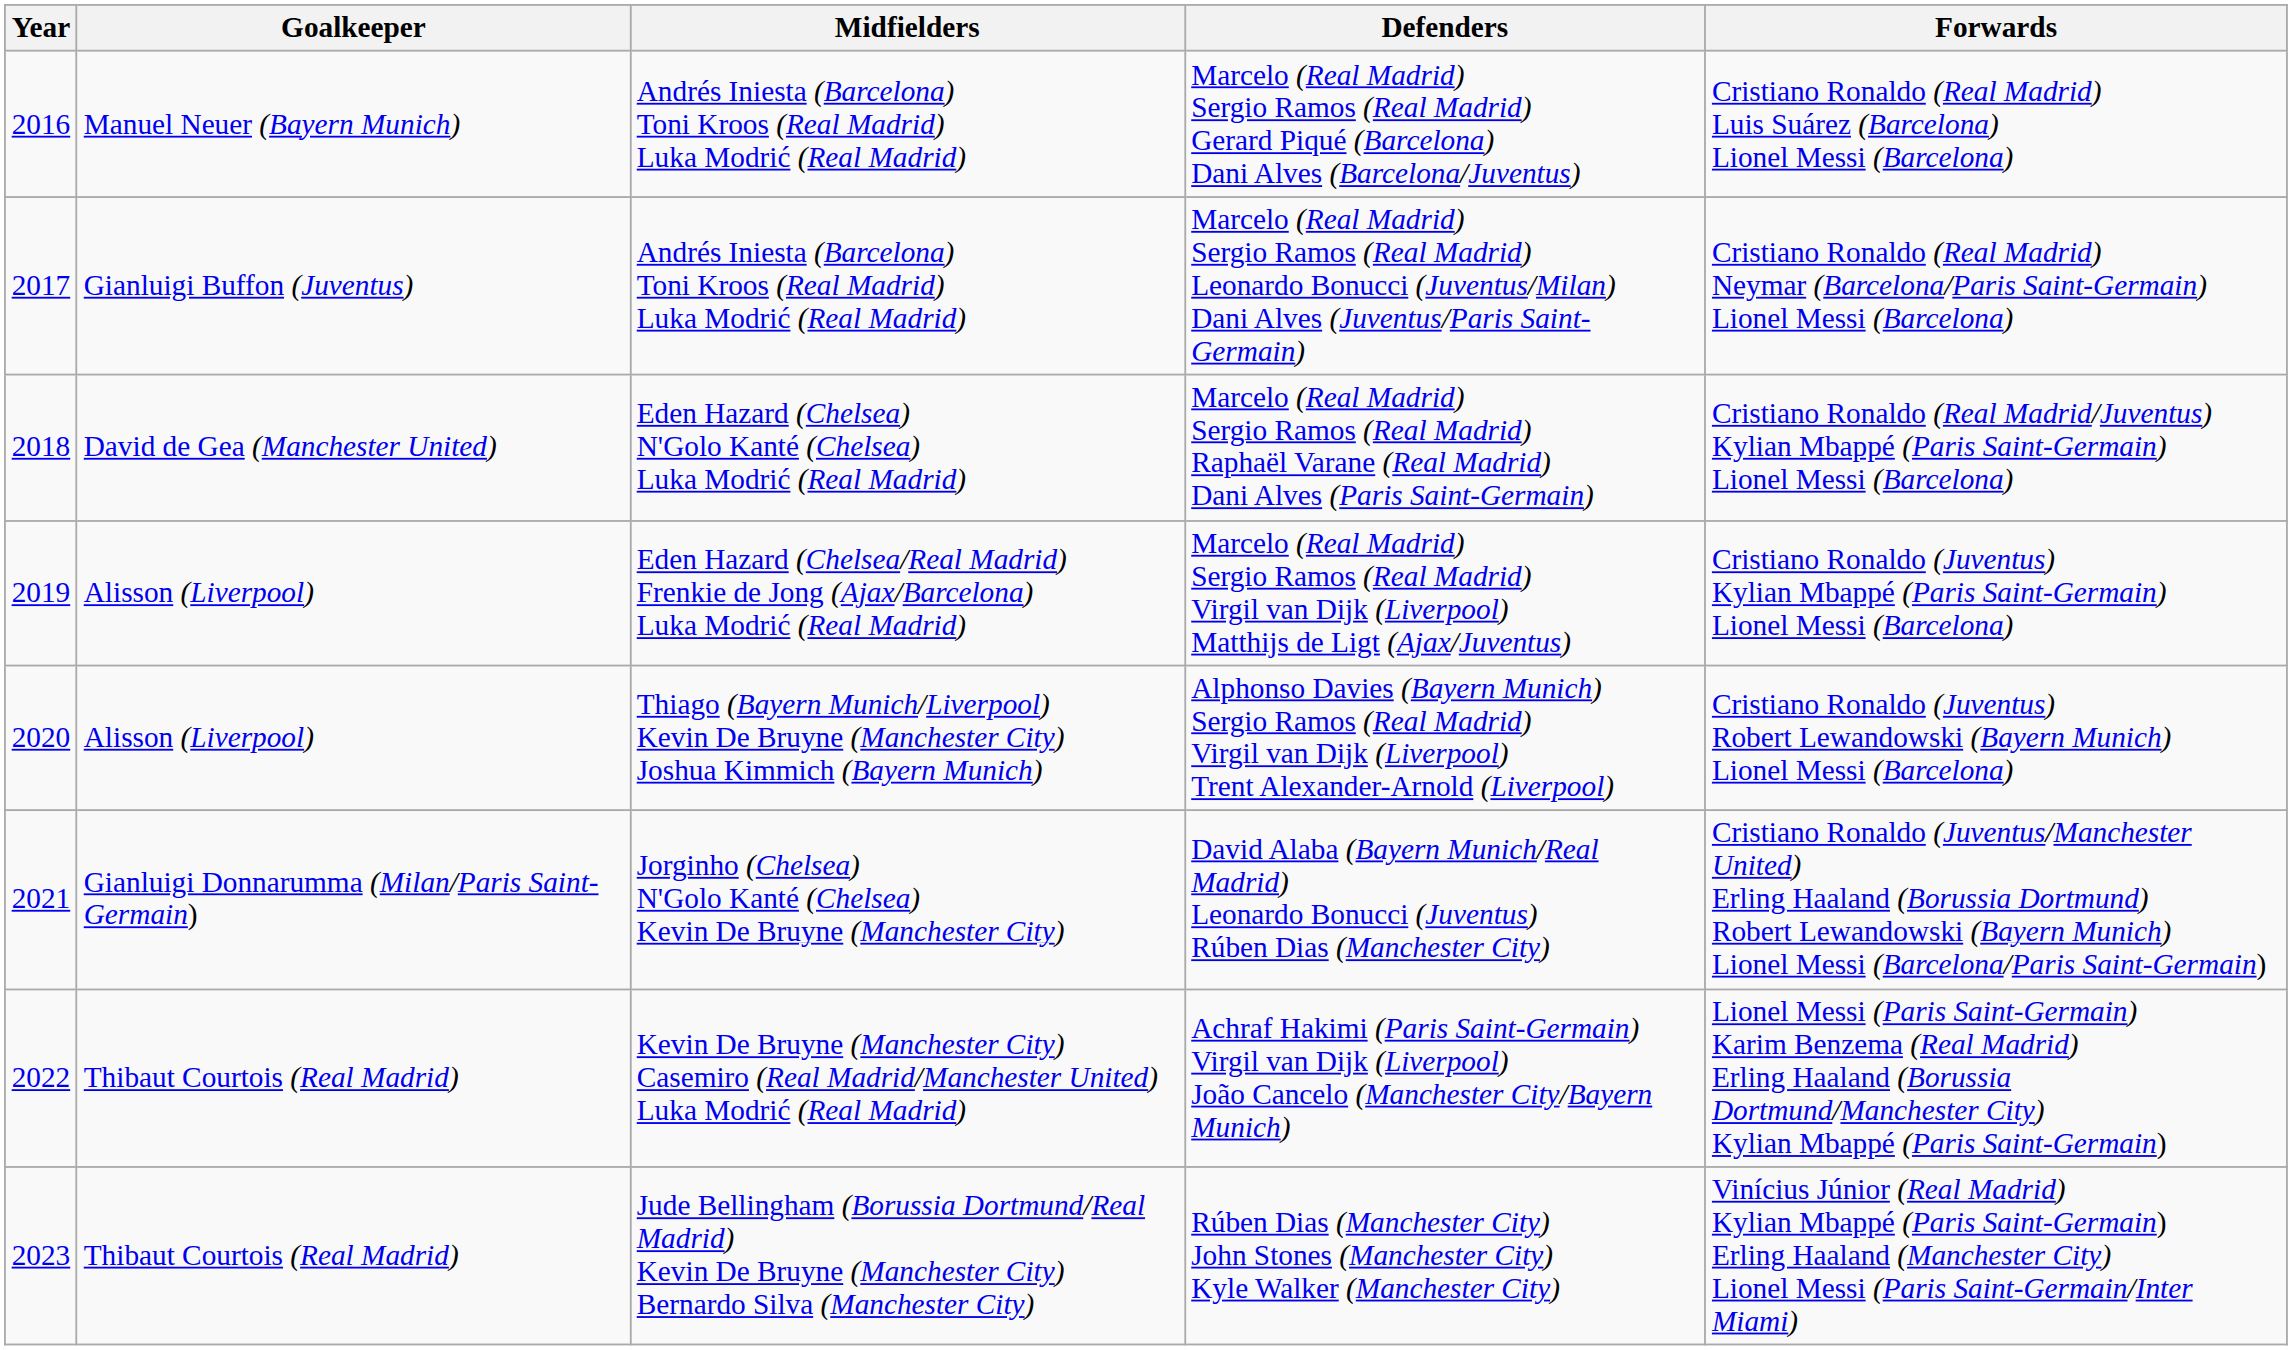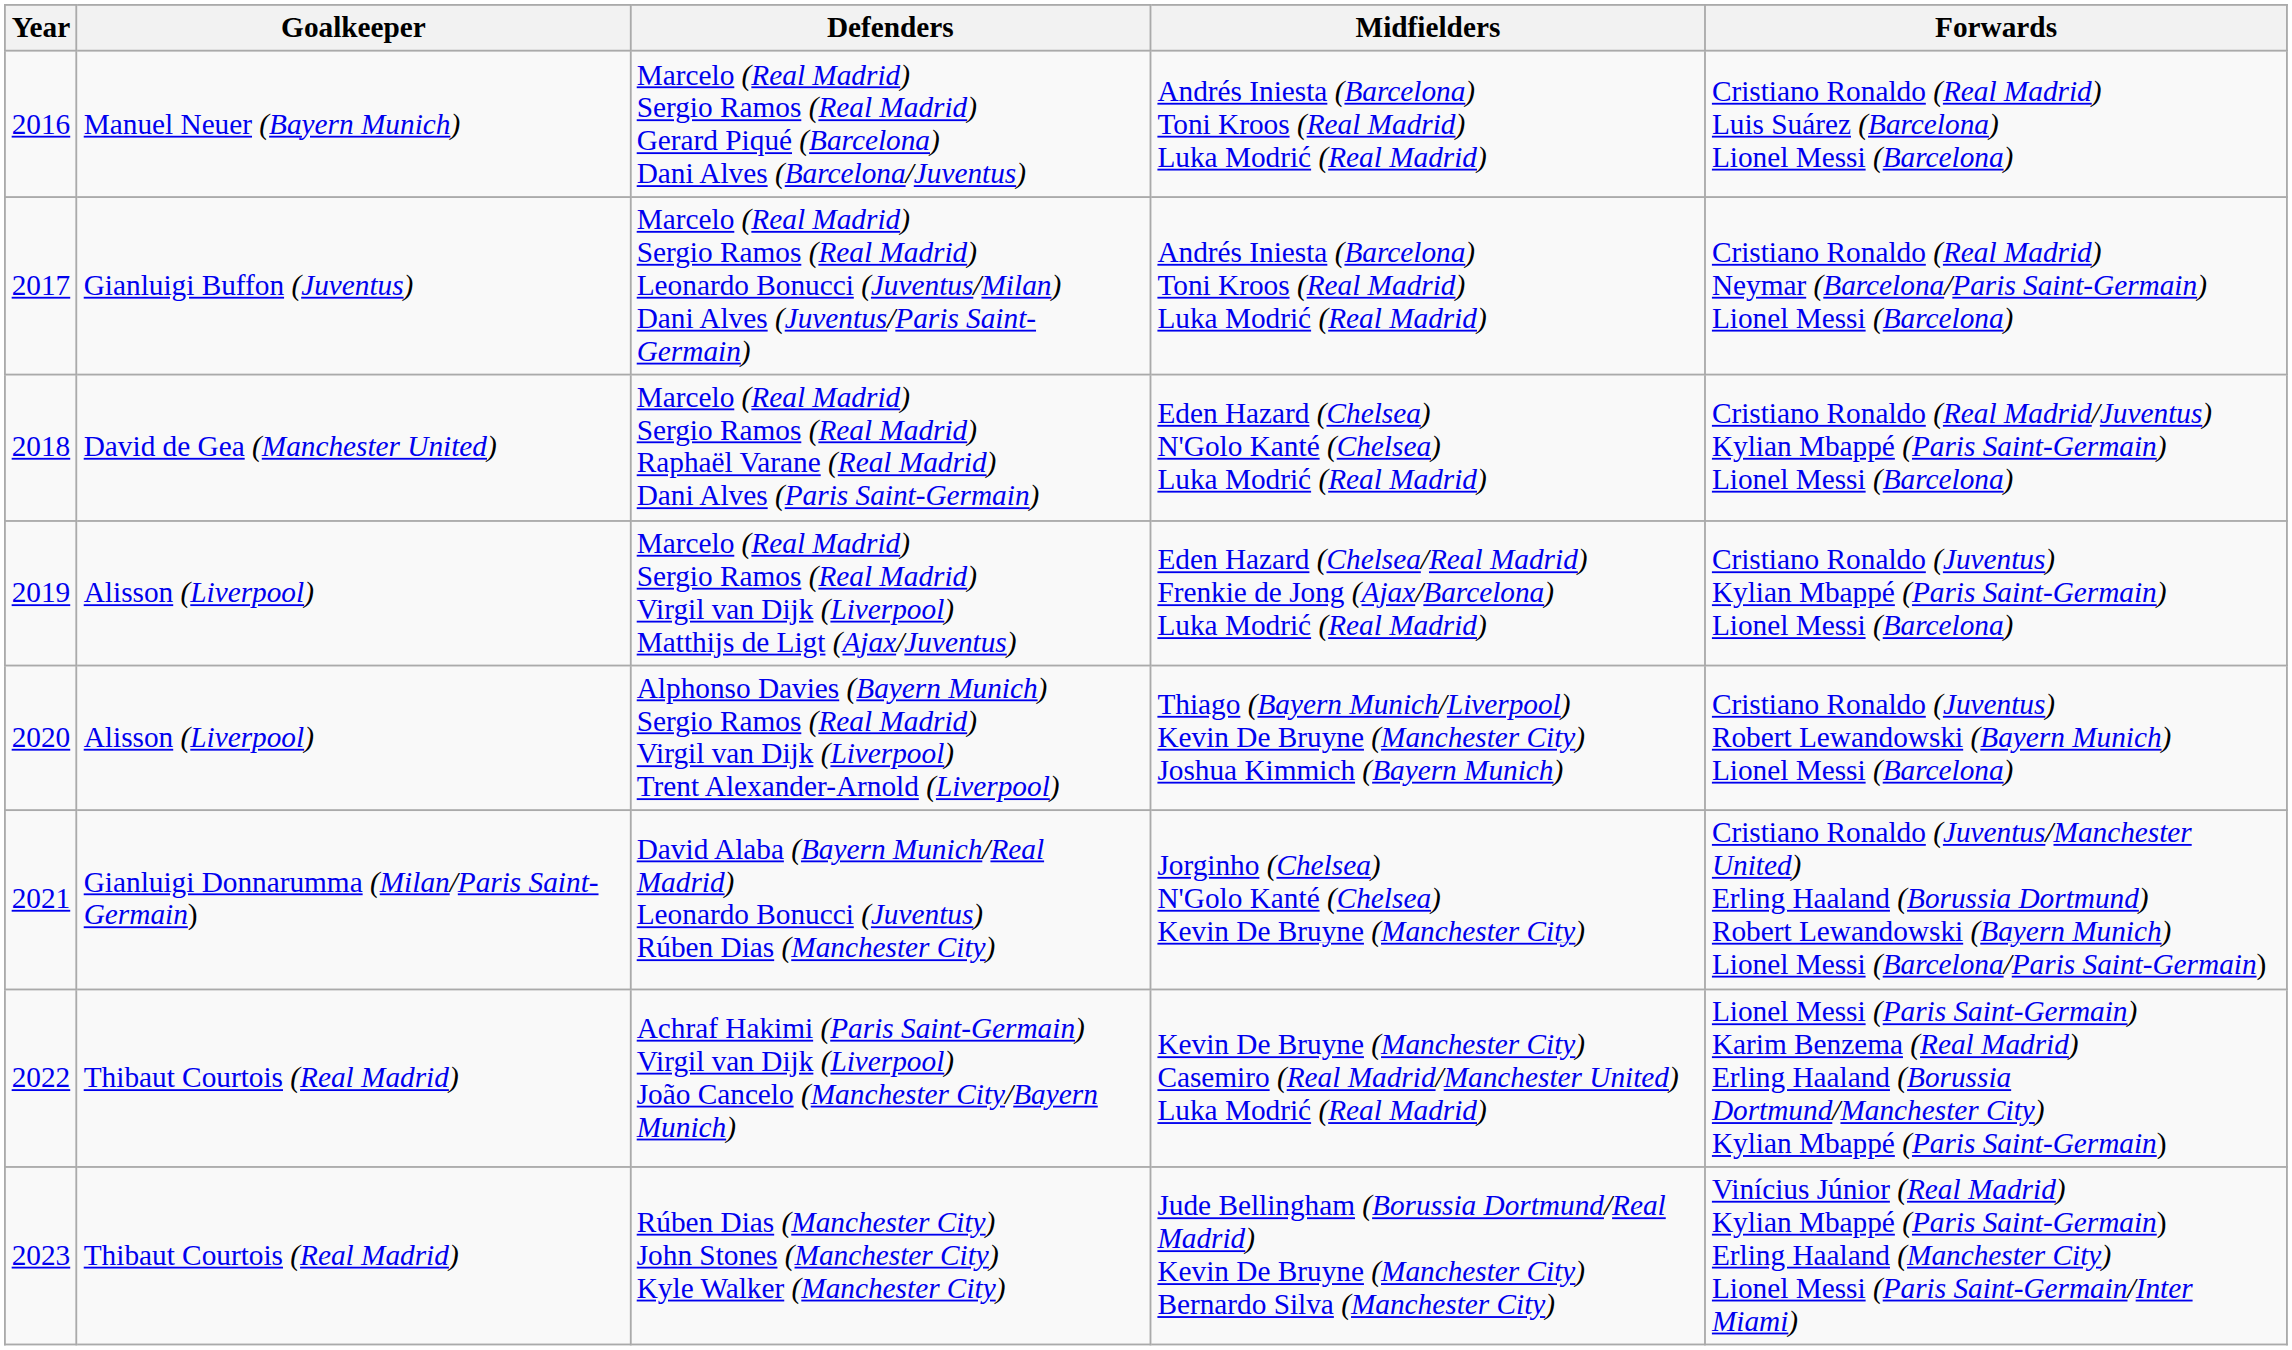columns swapped: (1445, 27) <-> (907, 27)
